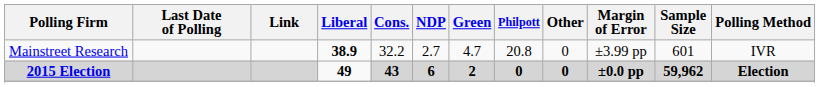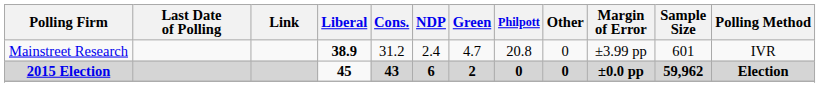(392, 50) 32.2 -> (392, 50) 31.2
(431, 50) 2.7 -> (431, 50) 2.4
(344, 71) 49 -> (344, 71) 45
